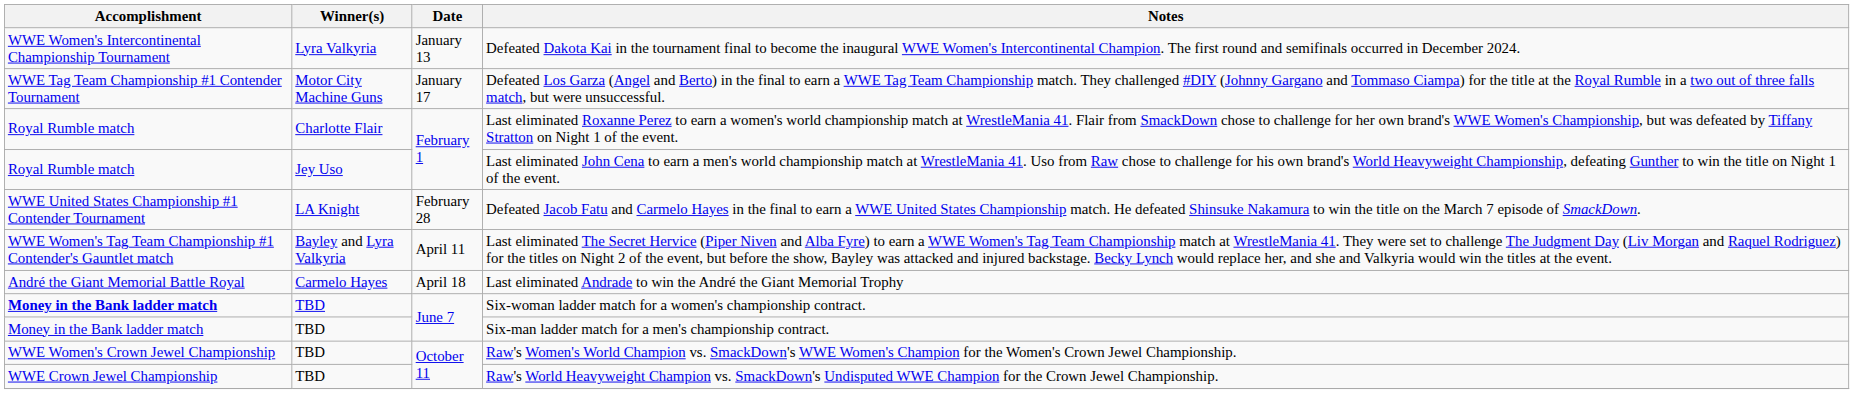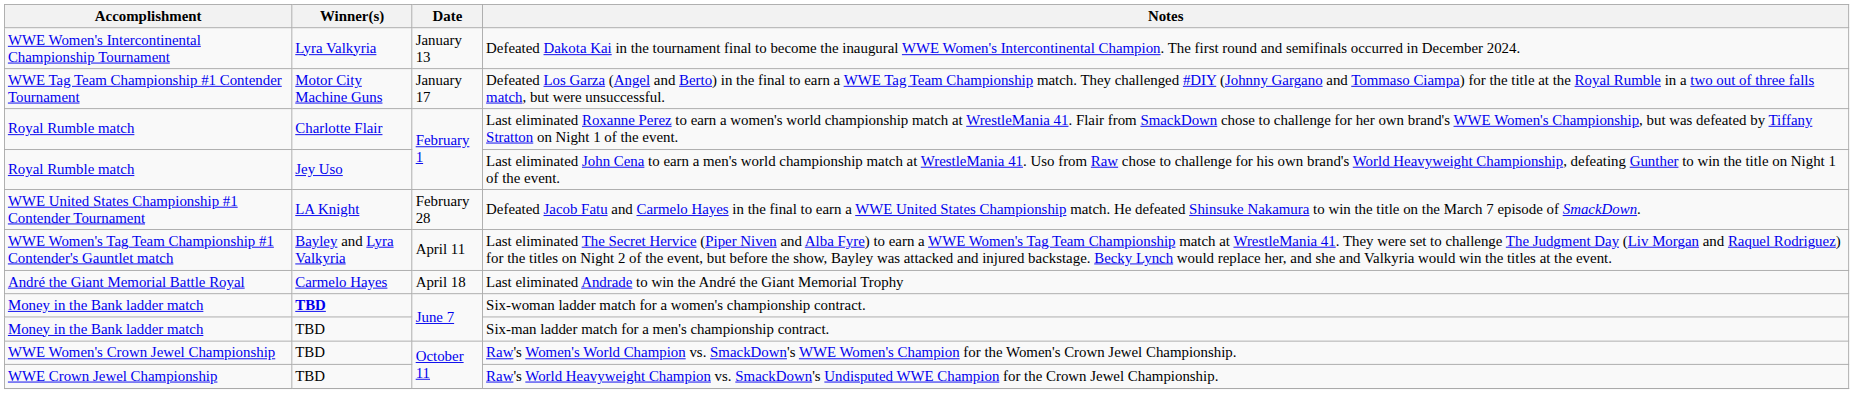(113, 305) bold -> (106, 305) normal
(310, 305) normal -> (311, 305) bold
